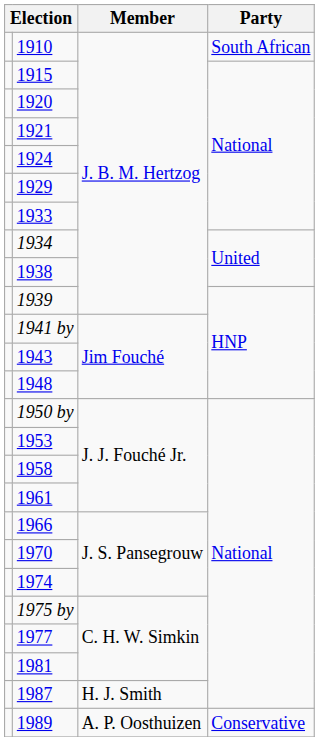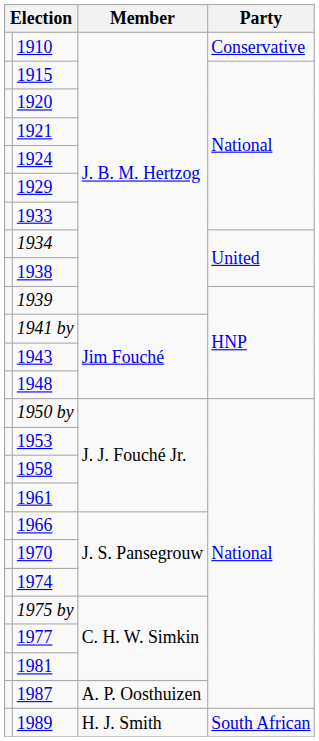(261, 46) South African -> (258, 46) Conservative
(122, 694) H. J. Smith -> (141, 694) A. P. Oosthuizen
(141, 722) A. P. Oosthuizen -> (122, 722) H. J. Smith
(258, 722) Conservative -> (261, 722) South African
